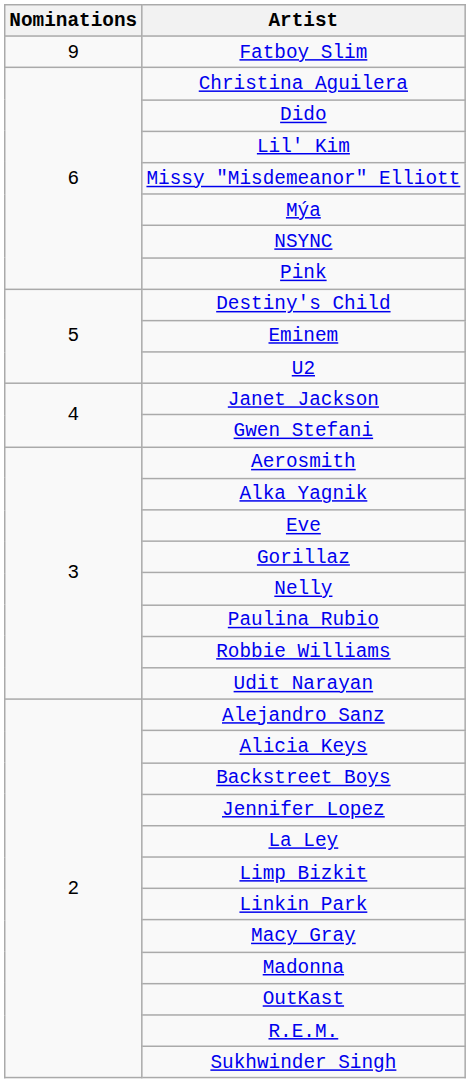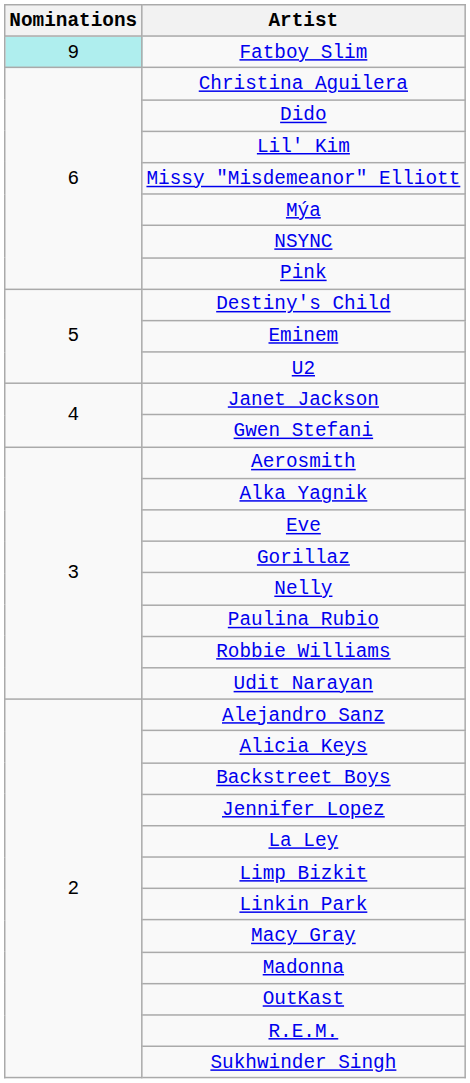(73, 52) no background -> (73, 52) paleturquoise background
